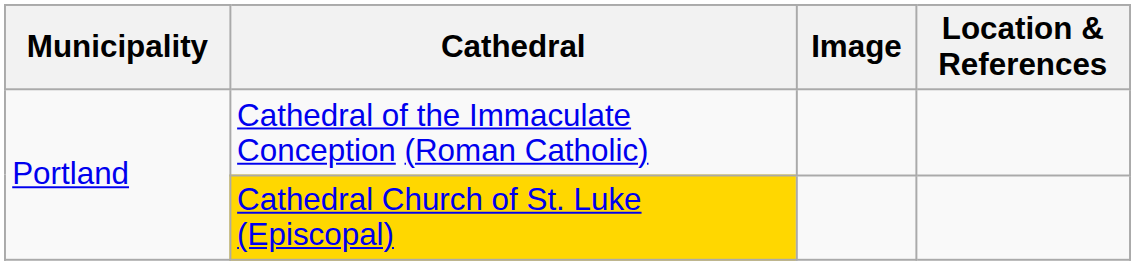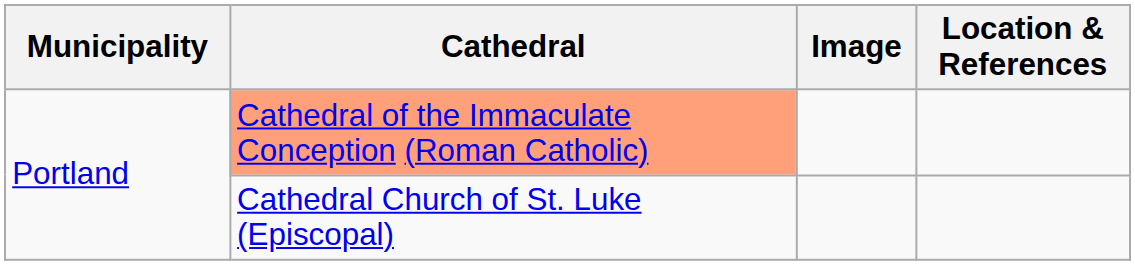(443, 132) no background -> (443, 132) lightsalmon background
(439, 217) gold background -> (439, 217) no background
